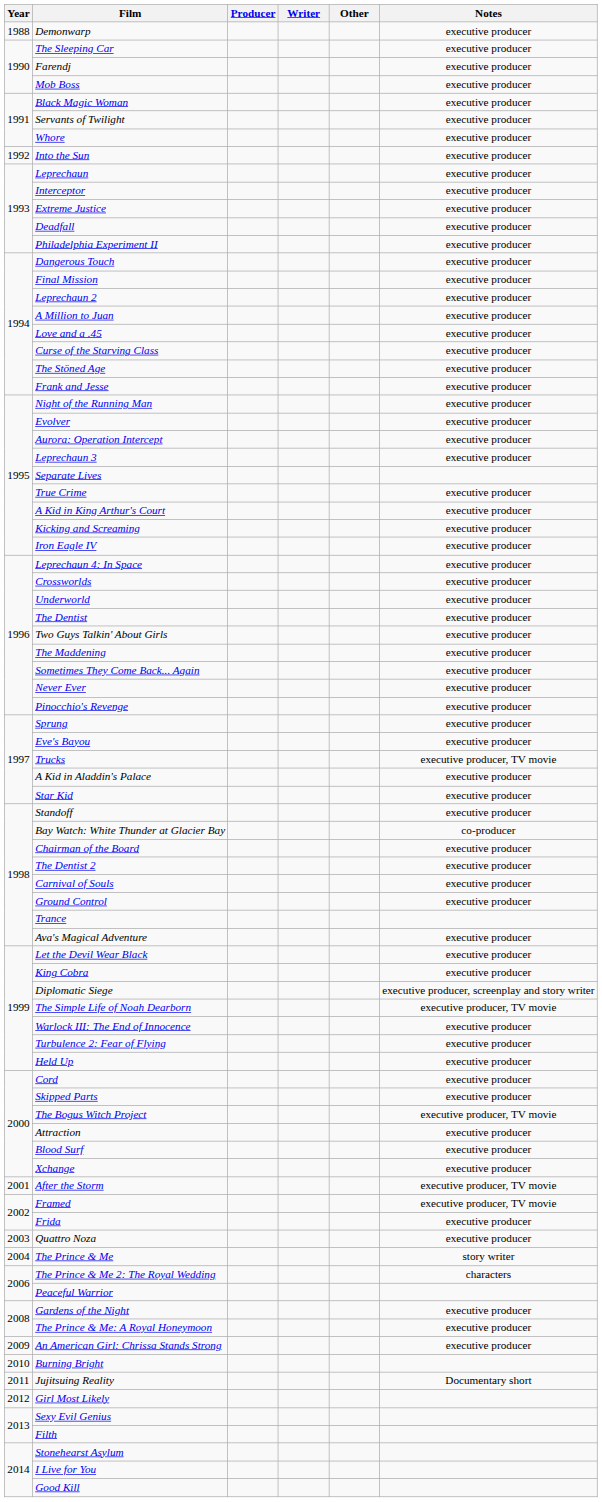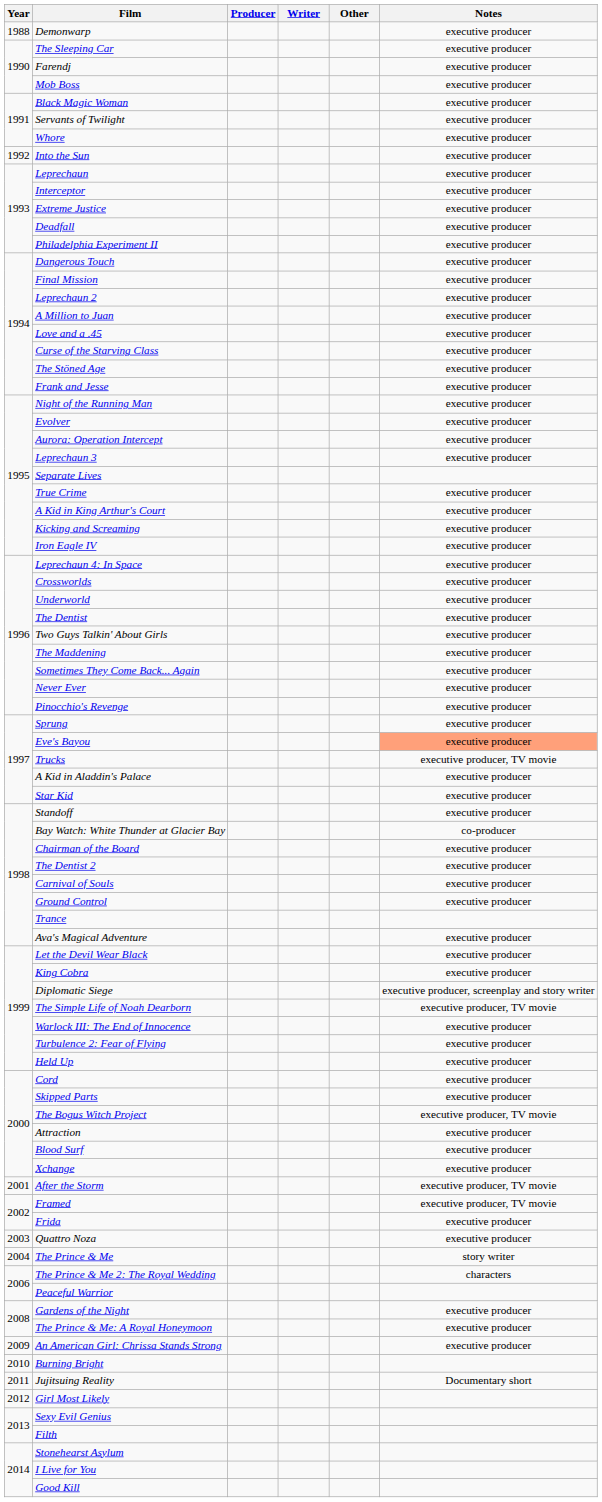(488, 741) no background -> (488, 741) lightsalmon background
